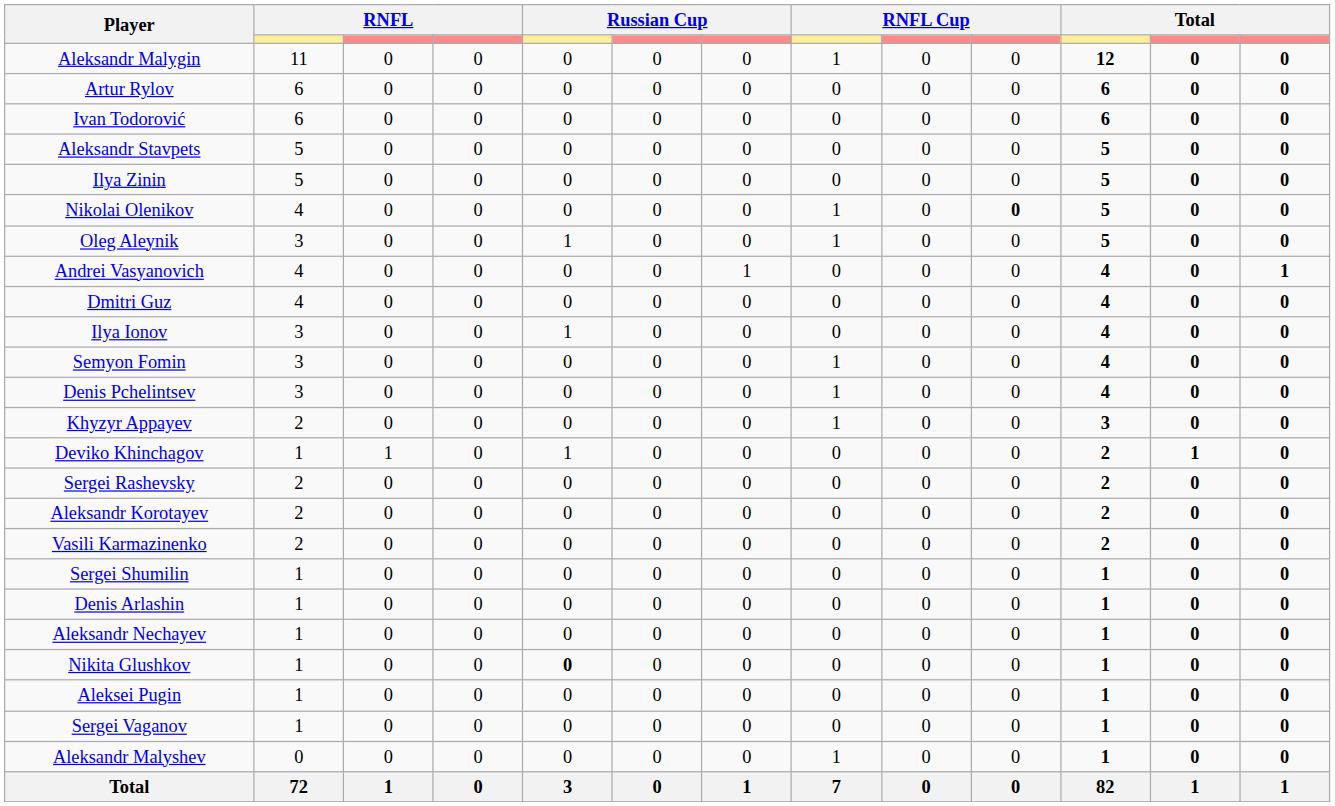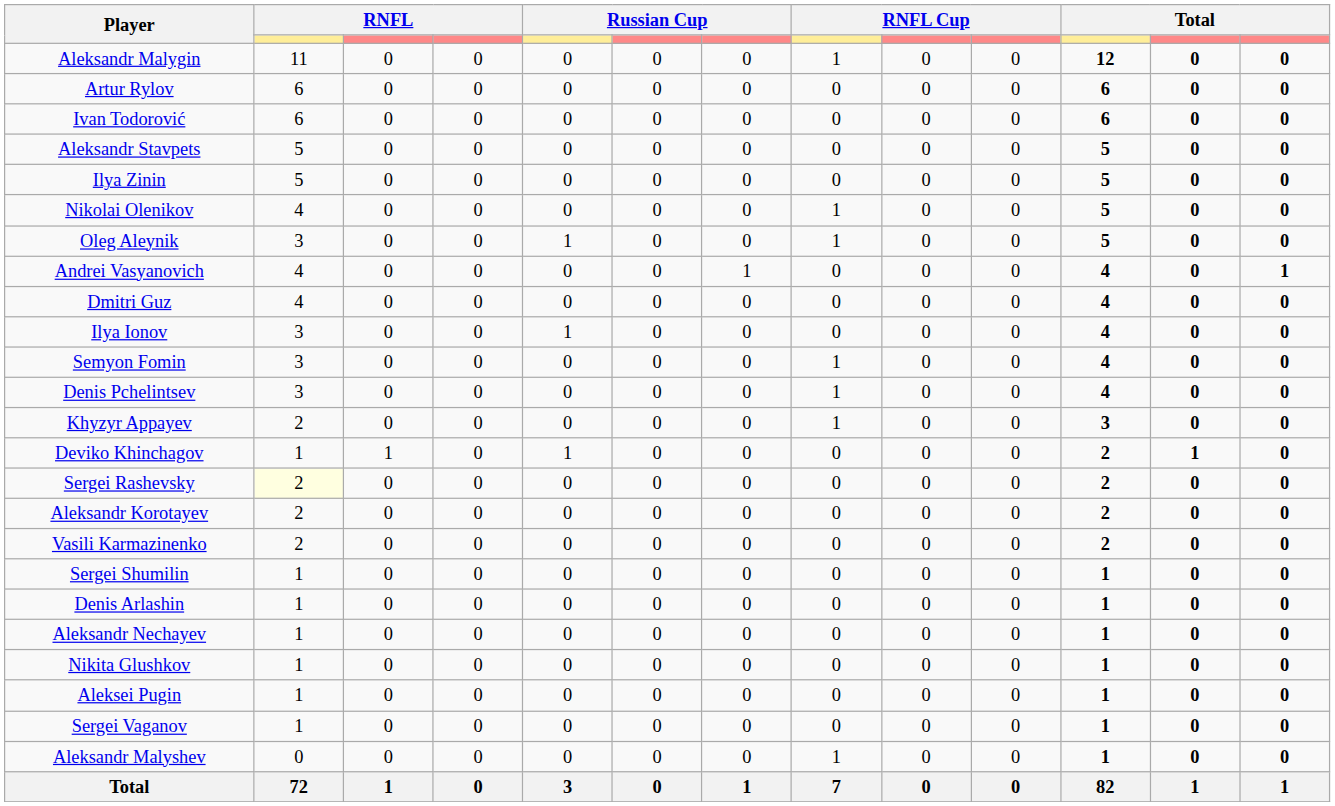(1016, 210) bold -> (1016, 210) normal
(299, 483) no background -> (299, 483) lightyellow background
(568, 665) bold -> (568, 665) normal
